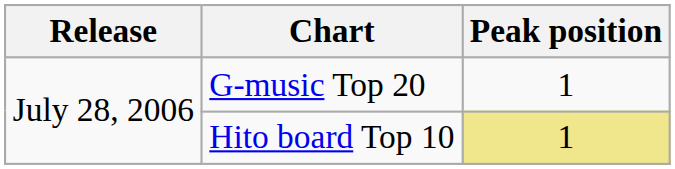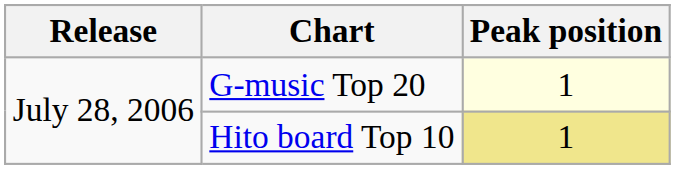(566, 84) no background -> (566, 84) lightyellow background
